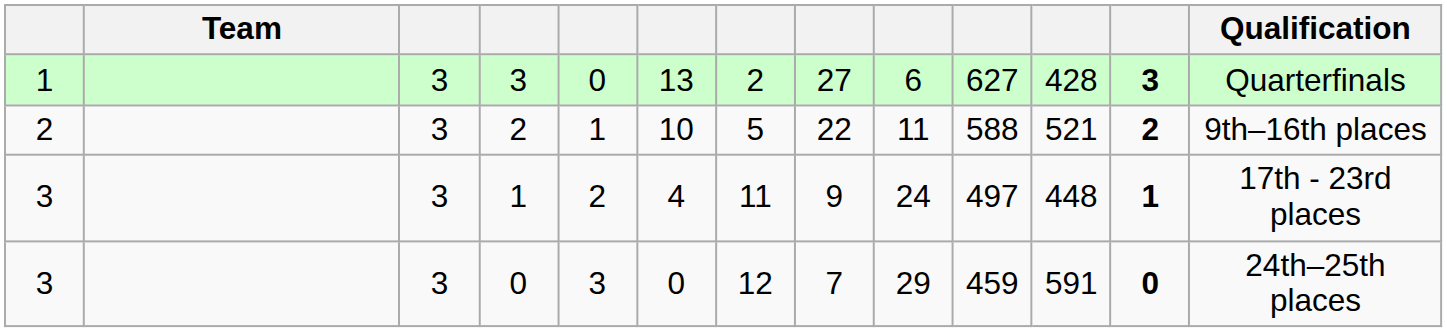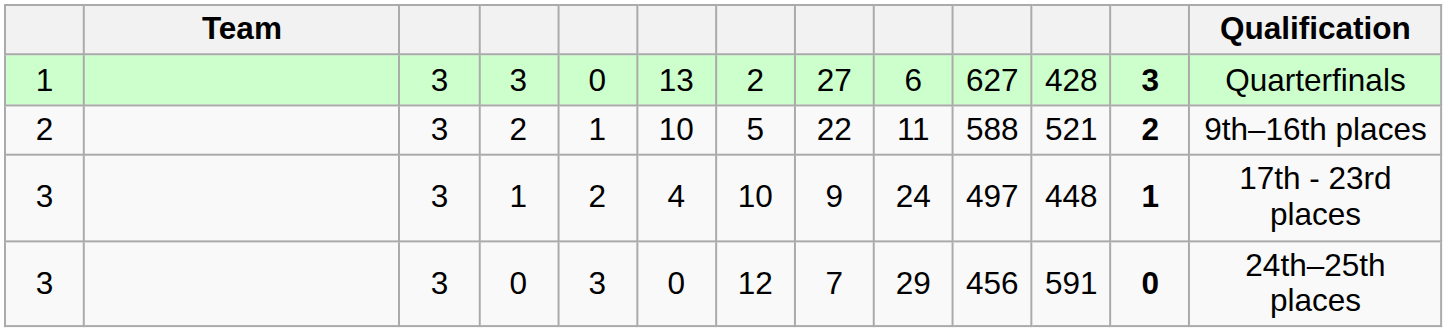(755, 197) 11 -> (755, 197) 10
(992, 282) 459 -> (992, 282) 456
